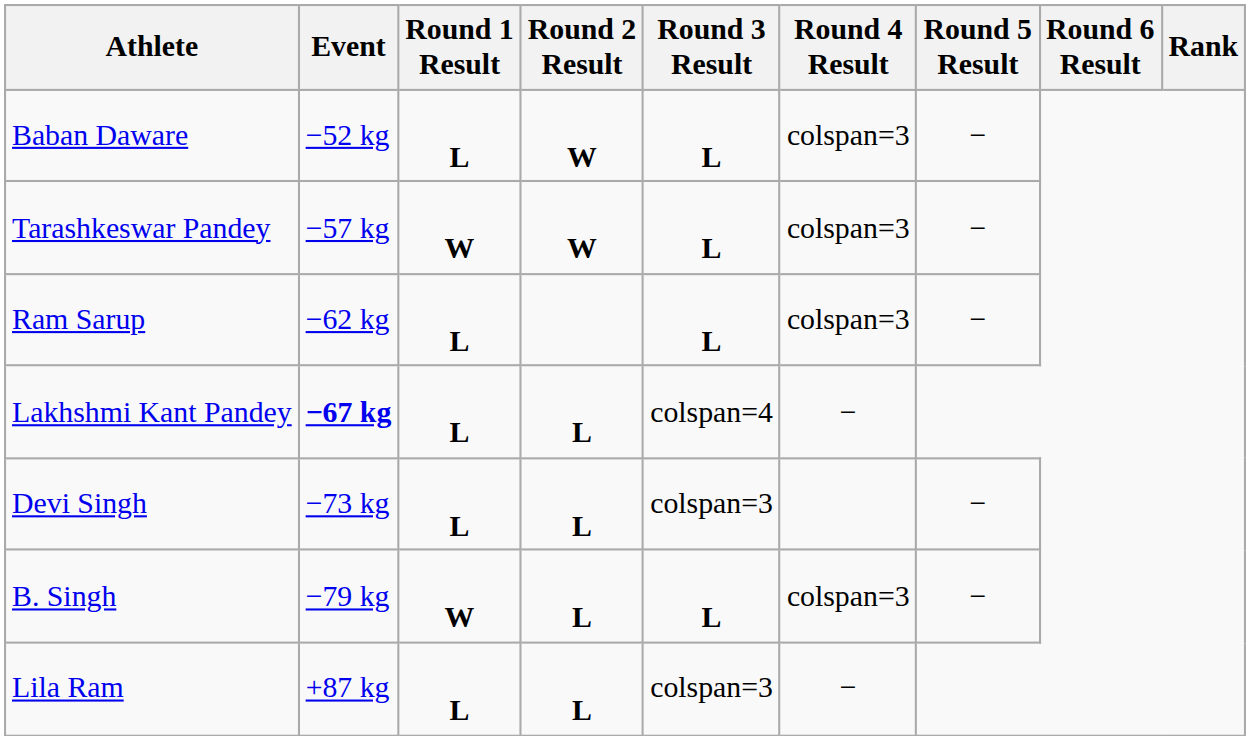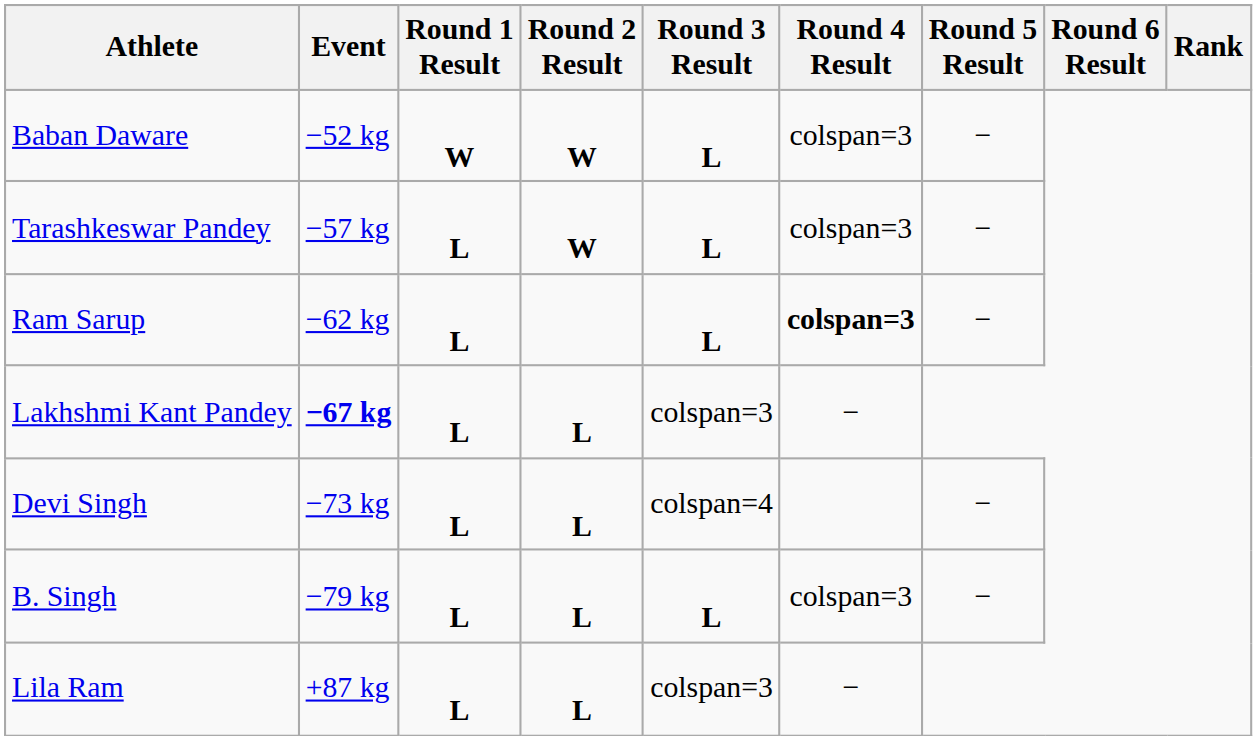(460, 156) L -> (460, 156) W
(460, 249) W -> (460, 249) L
(848, 319) normal -> (851, 319) bold
(712, 411) colspan=4 -> (712, 411) colspan=3
(712, 504) colspan=3 -> (712, 504) colspan=4
(460, 617) W -> (460, 617) L
